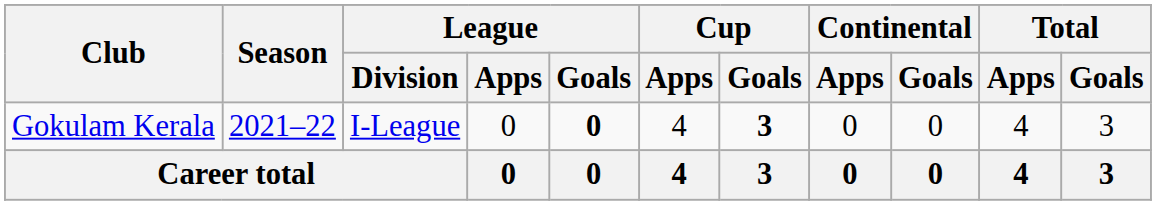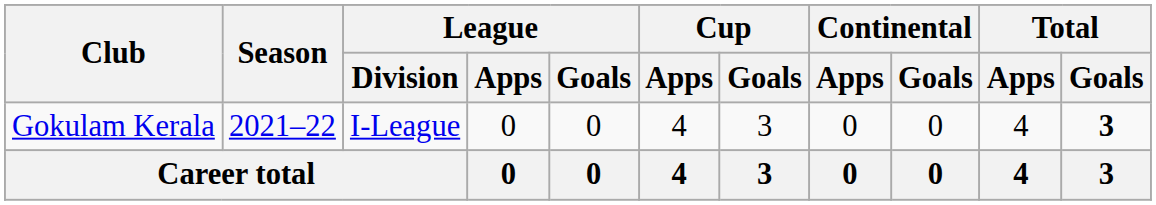(594, 125) bold -> (594, 125) normal
(765, 125) bold -> (765, 125) normal
(1106, 125) normal -> (1106, 125) bold
